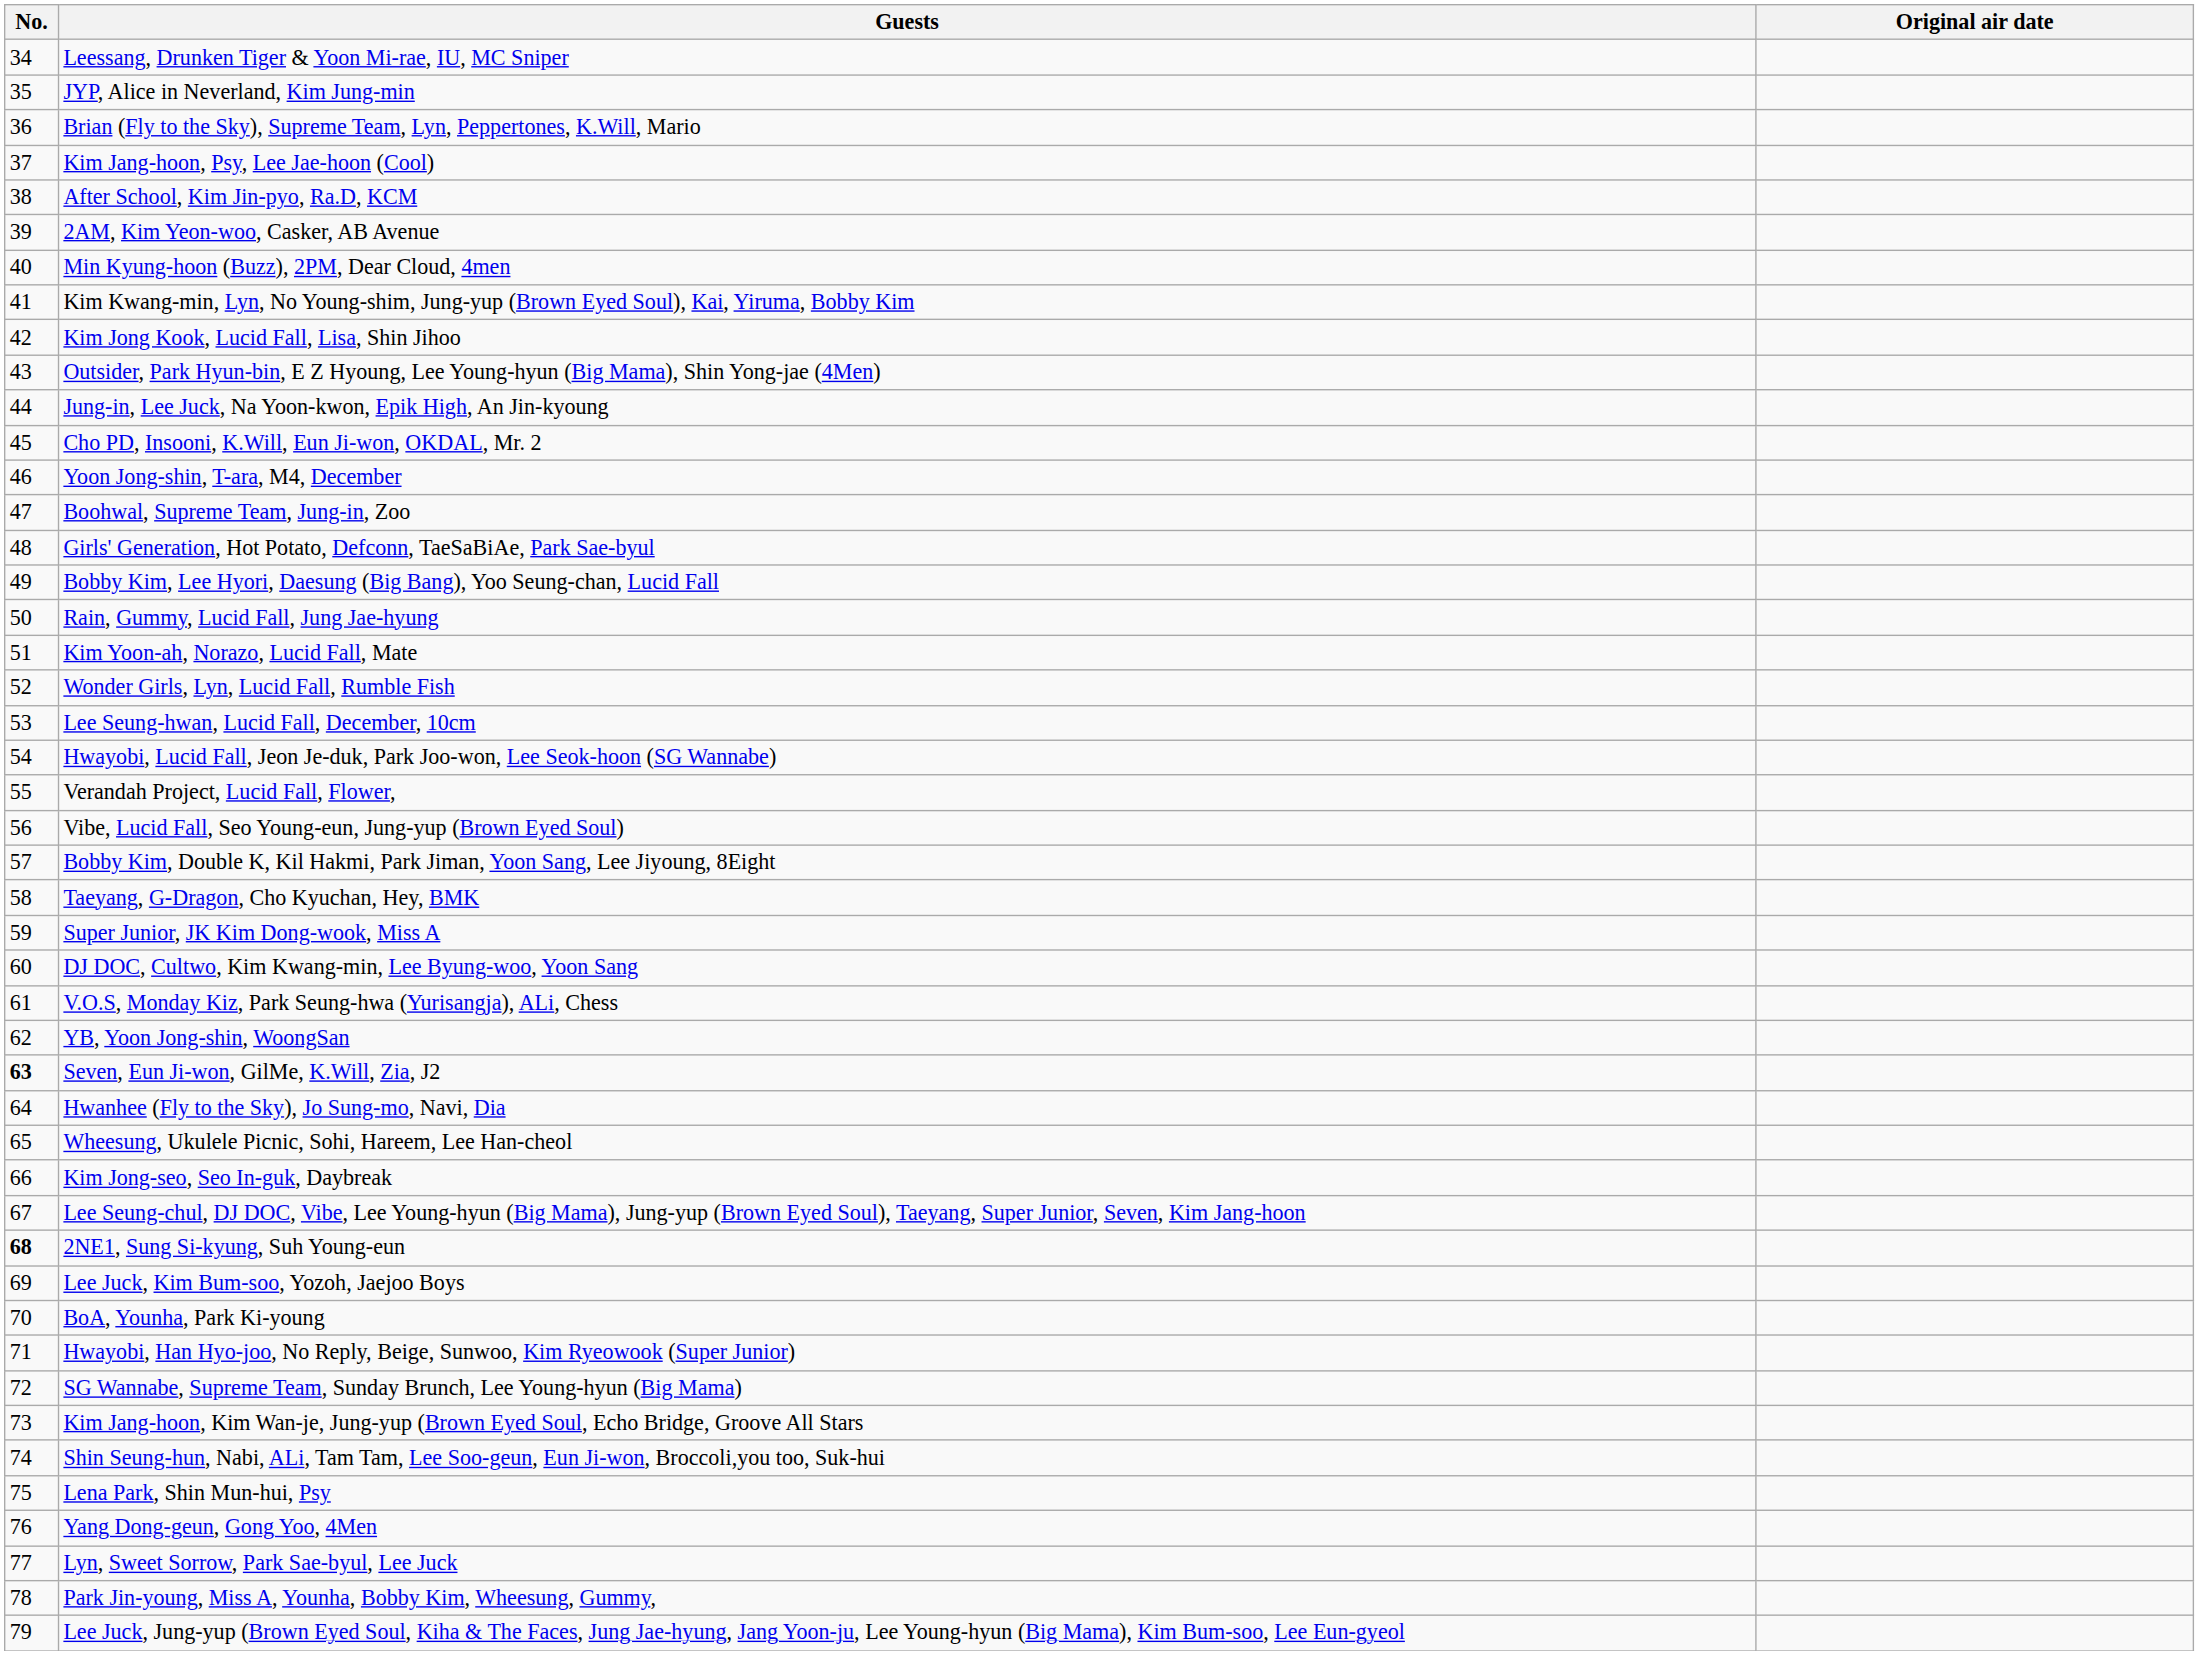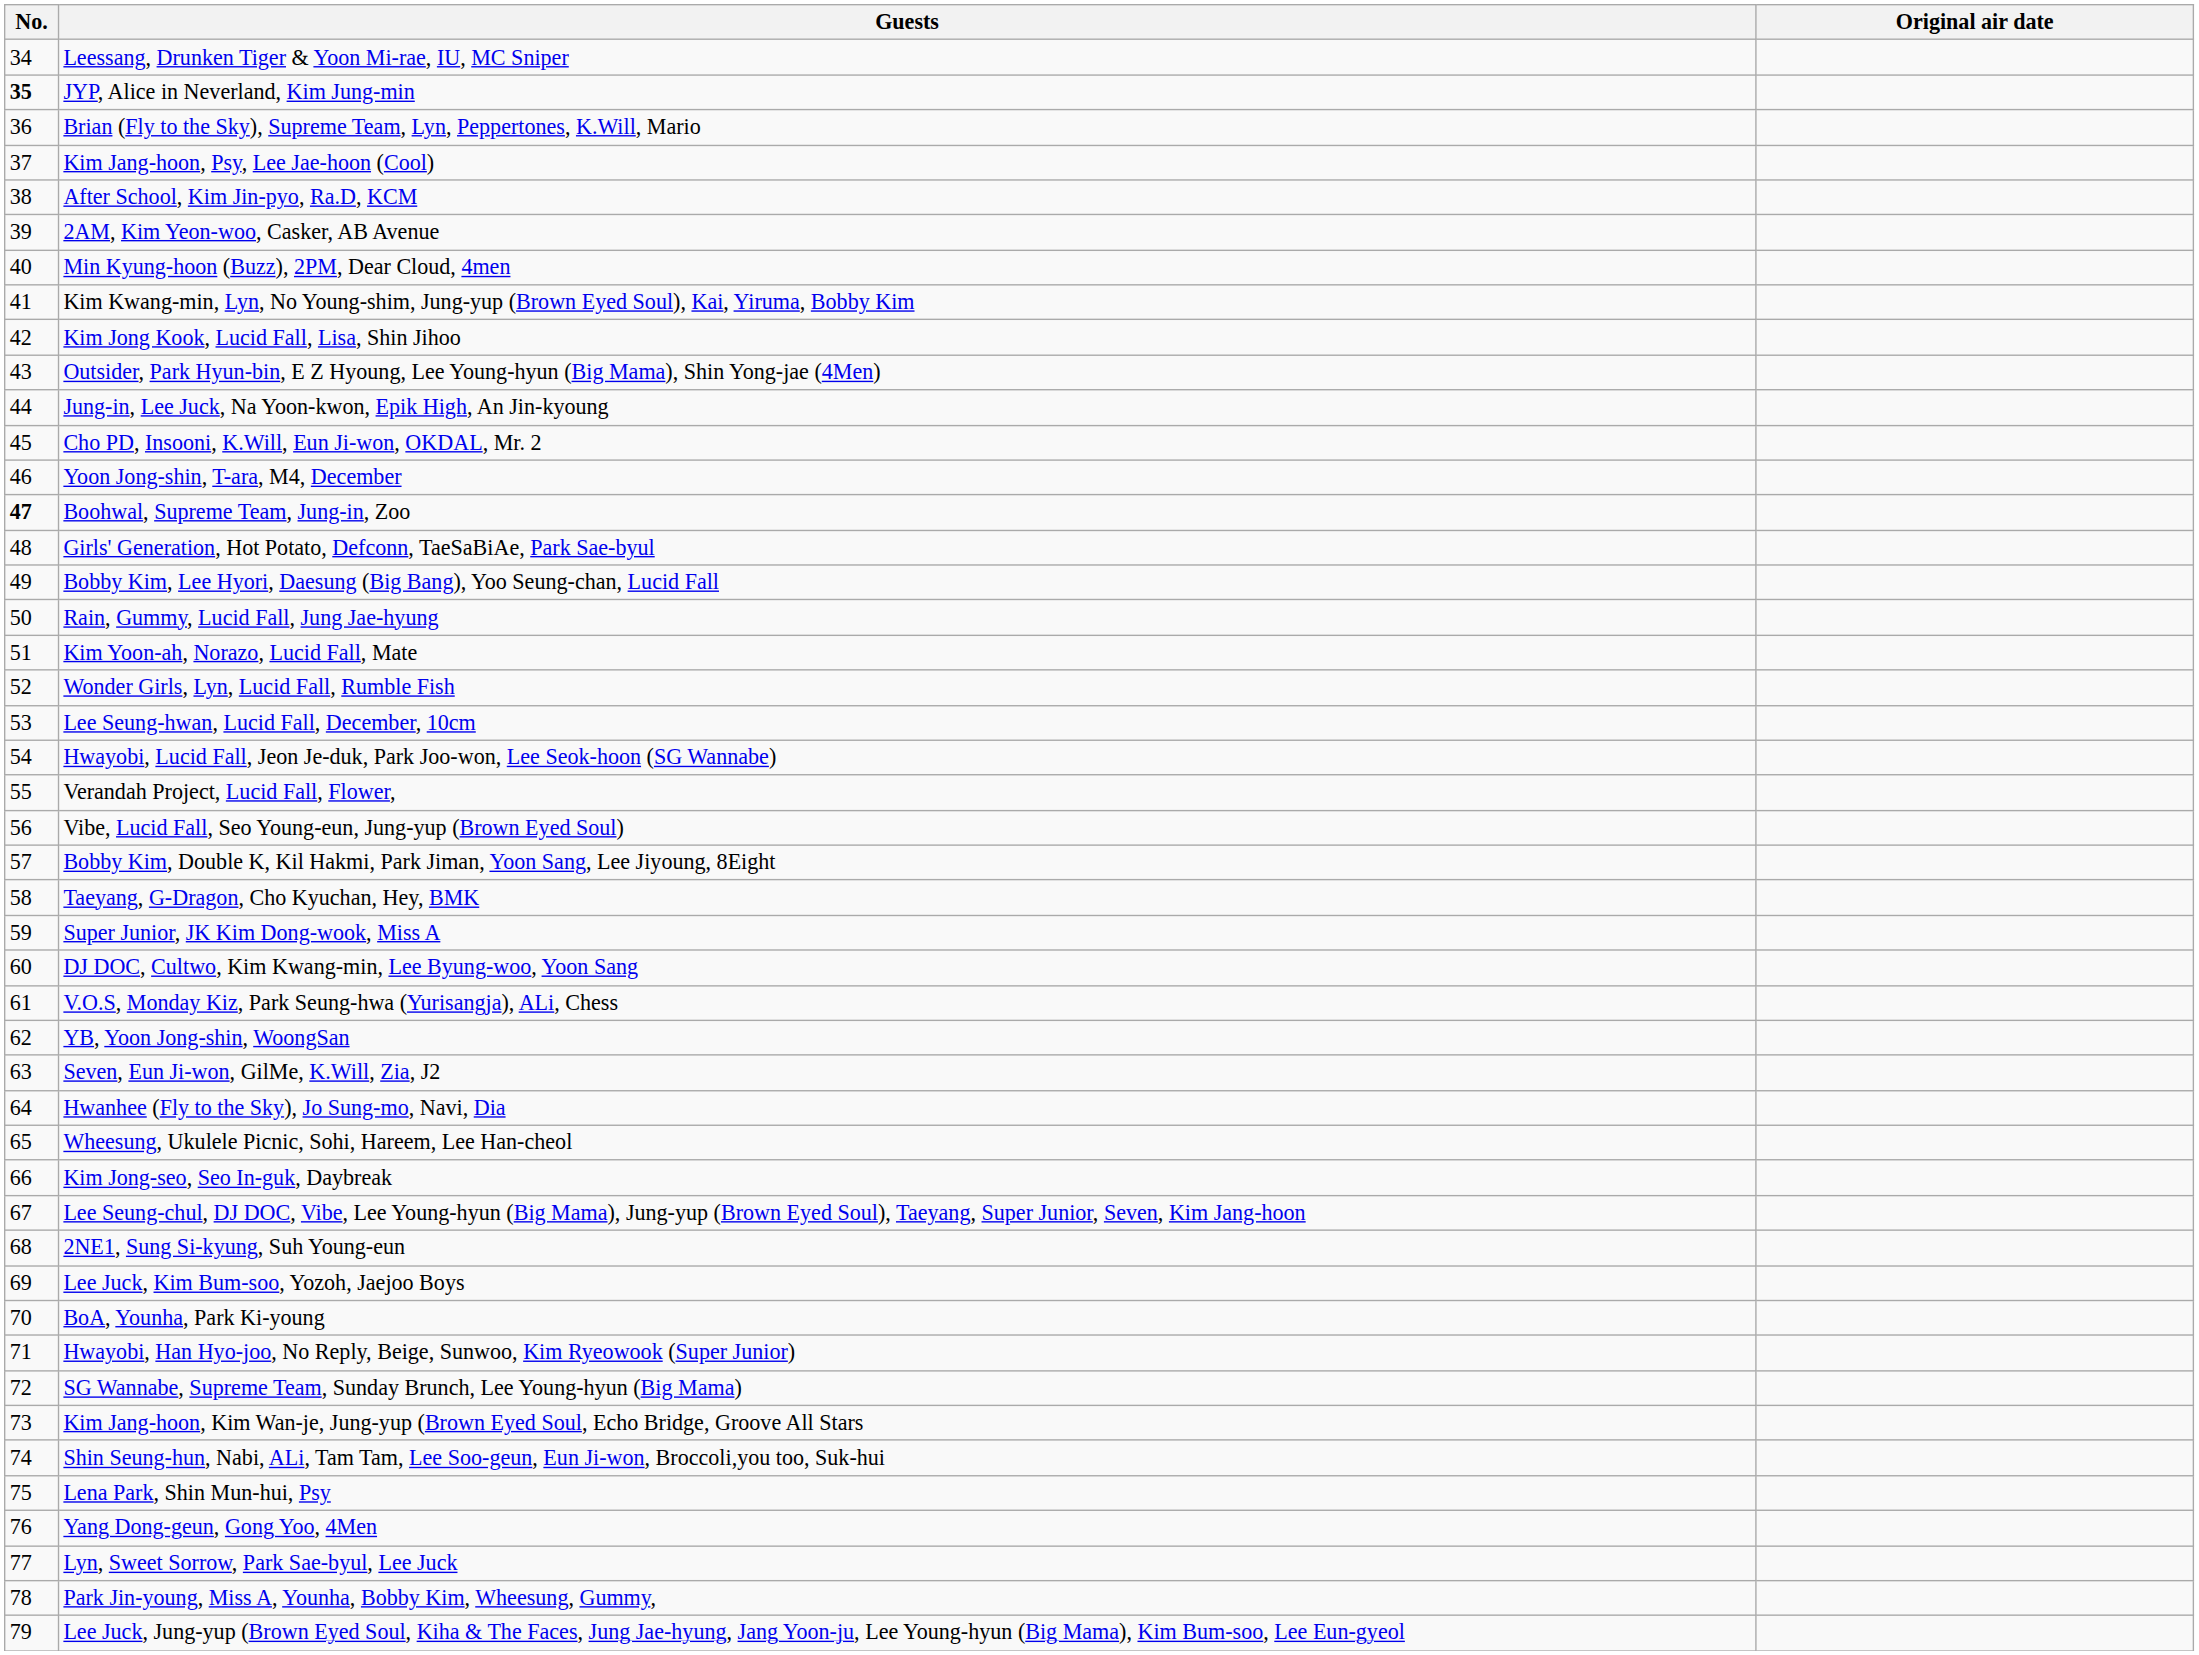(21, 92) normal -> (21, 92) bold
(21, 512) normal -> (21, 512) bold
(21, 1072) bold -> (21, 1072) normal
(21, 1247) bold -> (21, 1247) normal
